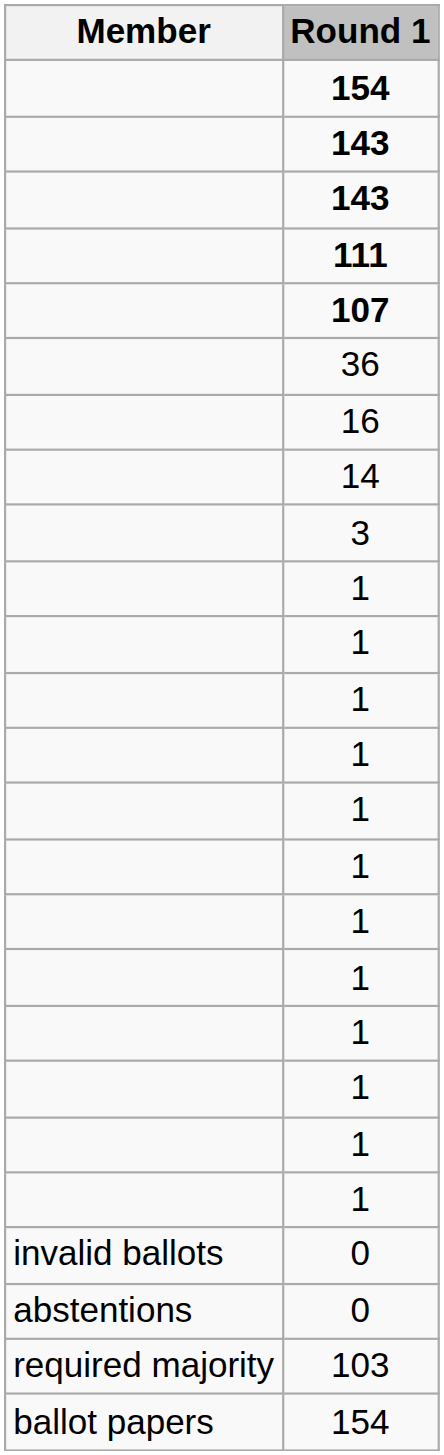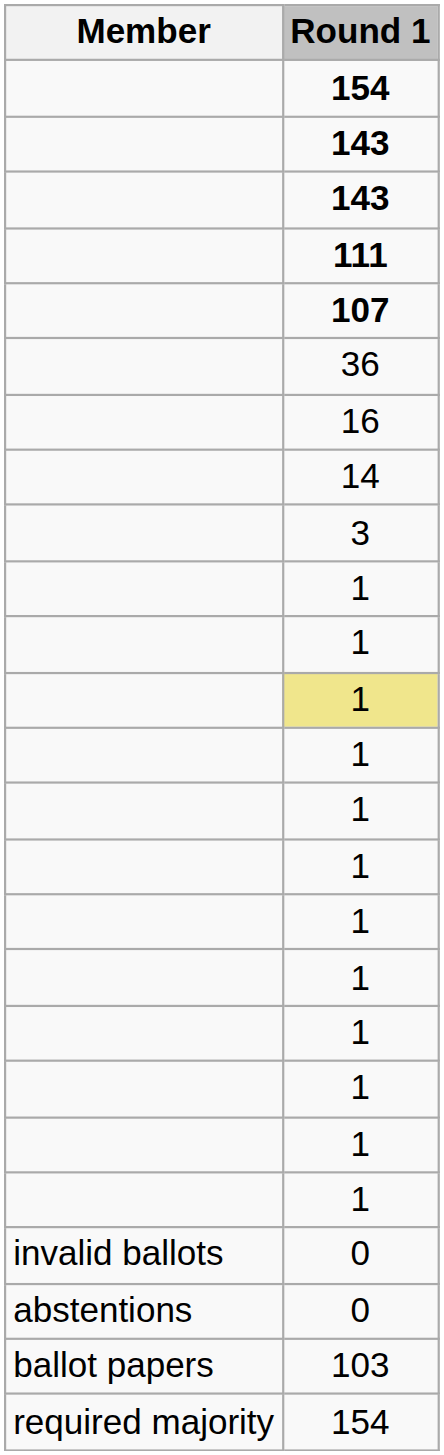(360, 699) no background -> (360, 699) khaki background
(144, 1365) required majority -> (114, 1365) ballot papers
(114, 1421) ballot papers -> (144, 1421) required majority
